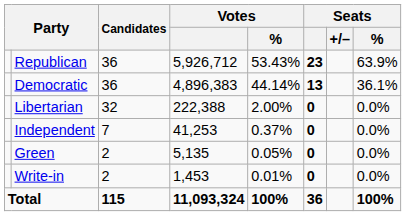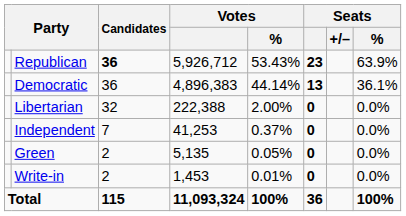(110, 62) normal -> (110, 62) bold
